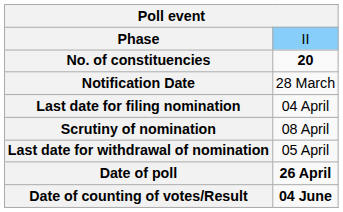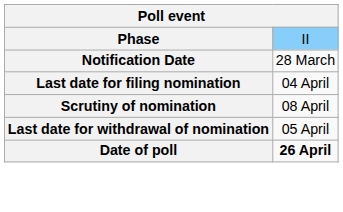- row: (138, 61)
- row: (138, 196)
